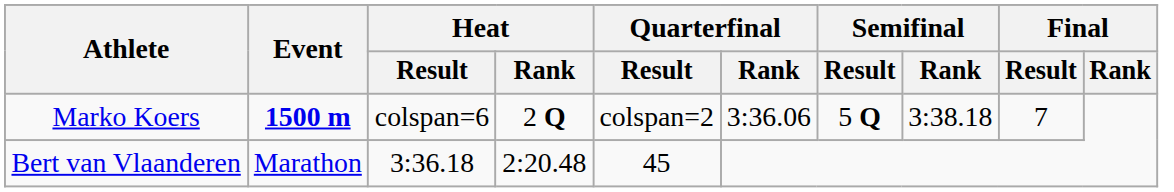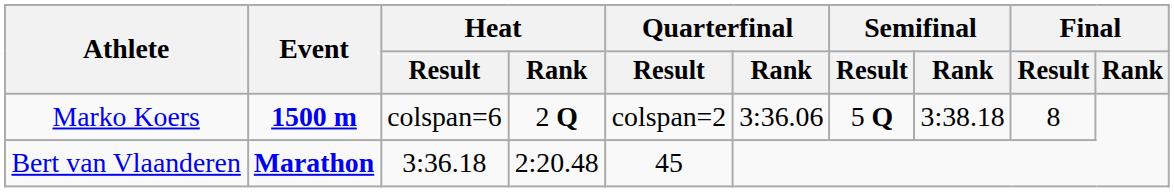(1041, 117) 7 -> (1053, 117) 8
(308, 162) normal -> (314, 162) bold
